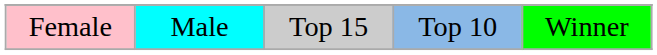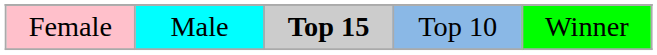(329, 26) normal -> (329, 26) bold
